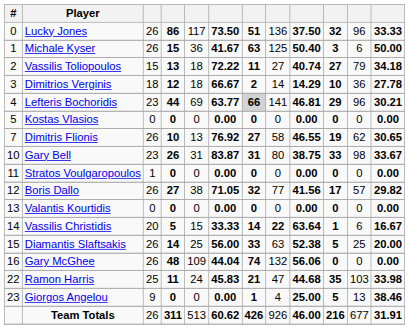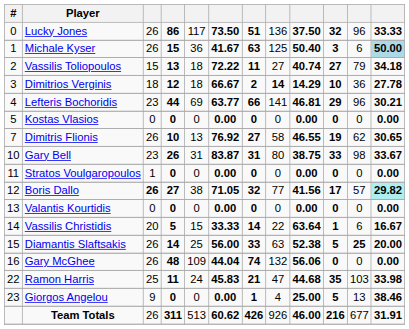(388, 49) no background -> (388, 49) lightblue background
(278, 85) normal -> (278, 85) bold
(254, 102) lightgrey background -> (254, 102) no background
(152, 191) normal -> (152, 191) bold
(388, 191) no background -> (388, 191) paleturquoise background
(278, 227) bold -> (278, 227) normal
(359, 244) normal -> (359, 244) bold
